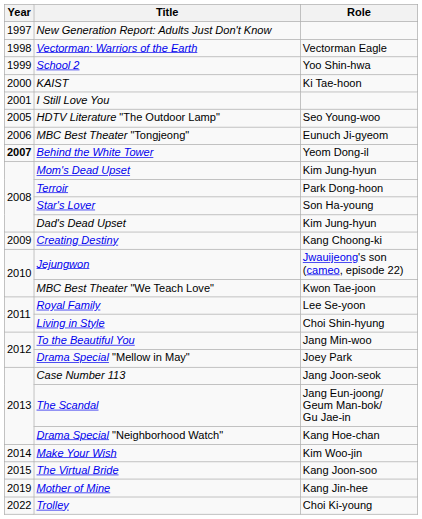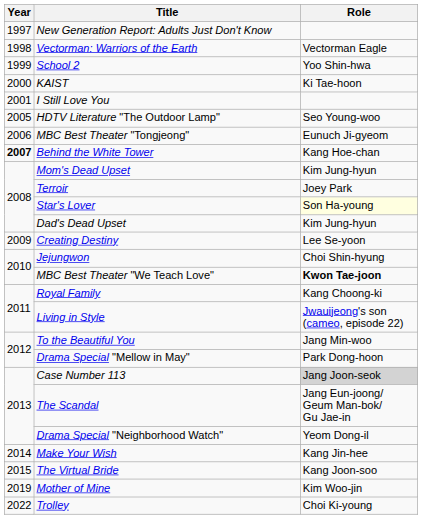(336, 153) Yeom Dong-il -> (341, 153) Kang Hoe-chan
(343, 188) Park Dong-hoon -> (327, 188) Joey Park
(338, 205) no background -> (338, 205) lightyellow background
(342, 240) Kang Choong-ki -> (334, 240) Lee Se-yoon
(353, 264) Jwauijeong's son (cameo, episode 22) -> (344, 258) Choi Shin-hyung
(339, 288) normal -> (342, 275) bold
(334, 305) Lee Se-yoon -> (342, 293) Kang Choong-ki
(344, 323) Choi Shin-hyung -> (353, 317) Jwauijeong's son (cameo, episode 22)
(327, 358) Joey Park -> (343, 358) Park Dong-hoon
(342, 375) no background -> (342, 375) lightgrey background
(341, 435) Kang Hoe-chan -> (336, 435) Yeom Dong-il
(332, 453) Kim Woo-jin -> (335, 453) Kang Jin-hee
(335, 488) Kang Jin-hee -> (332, 488) Kim Woo-jin
